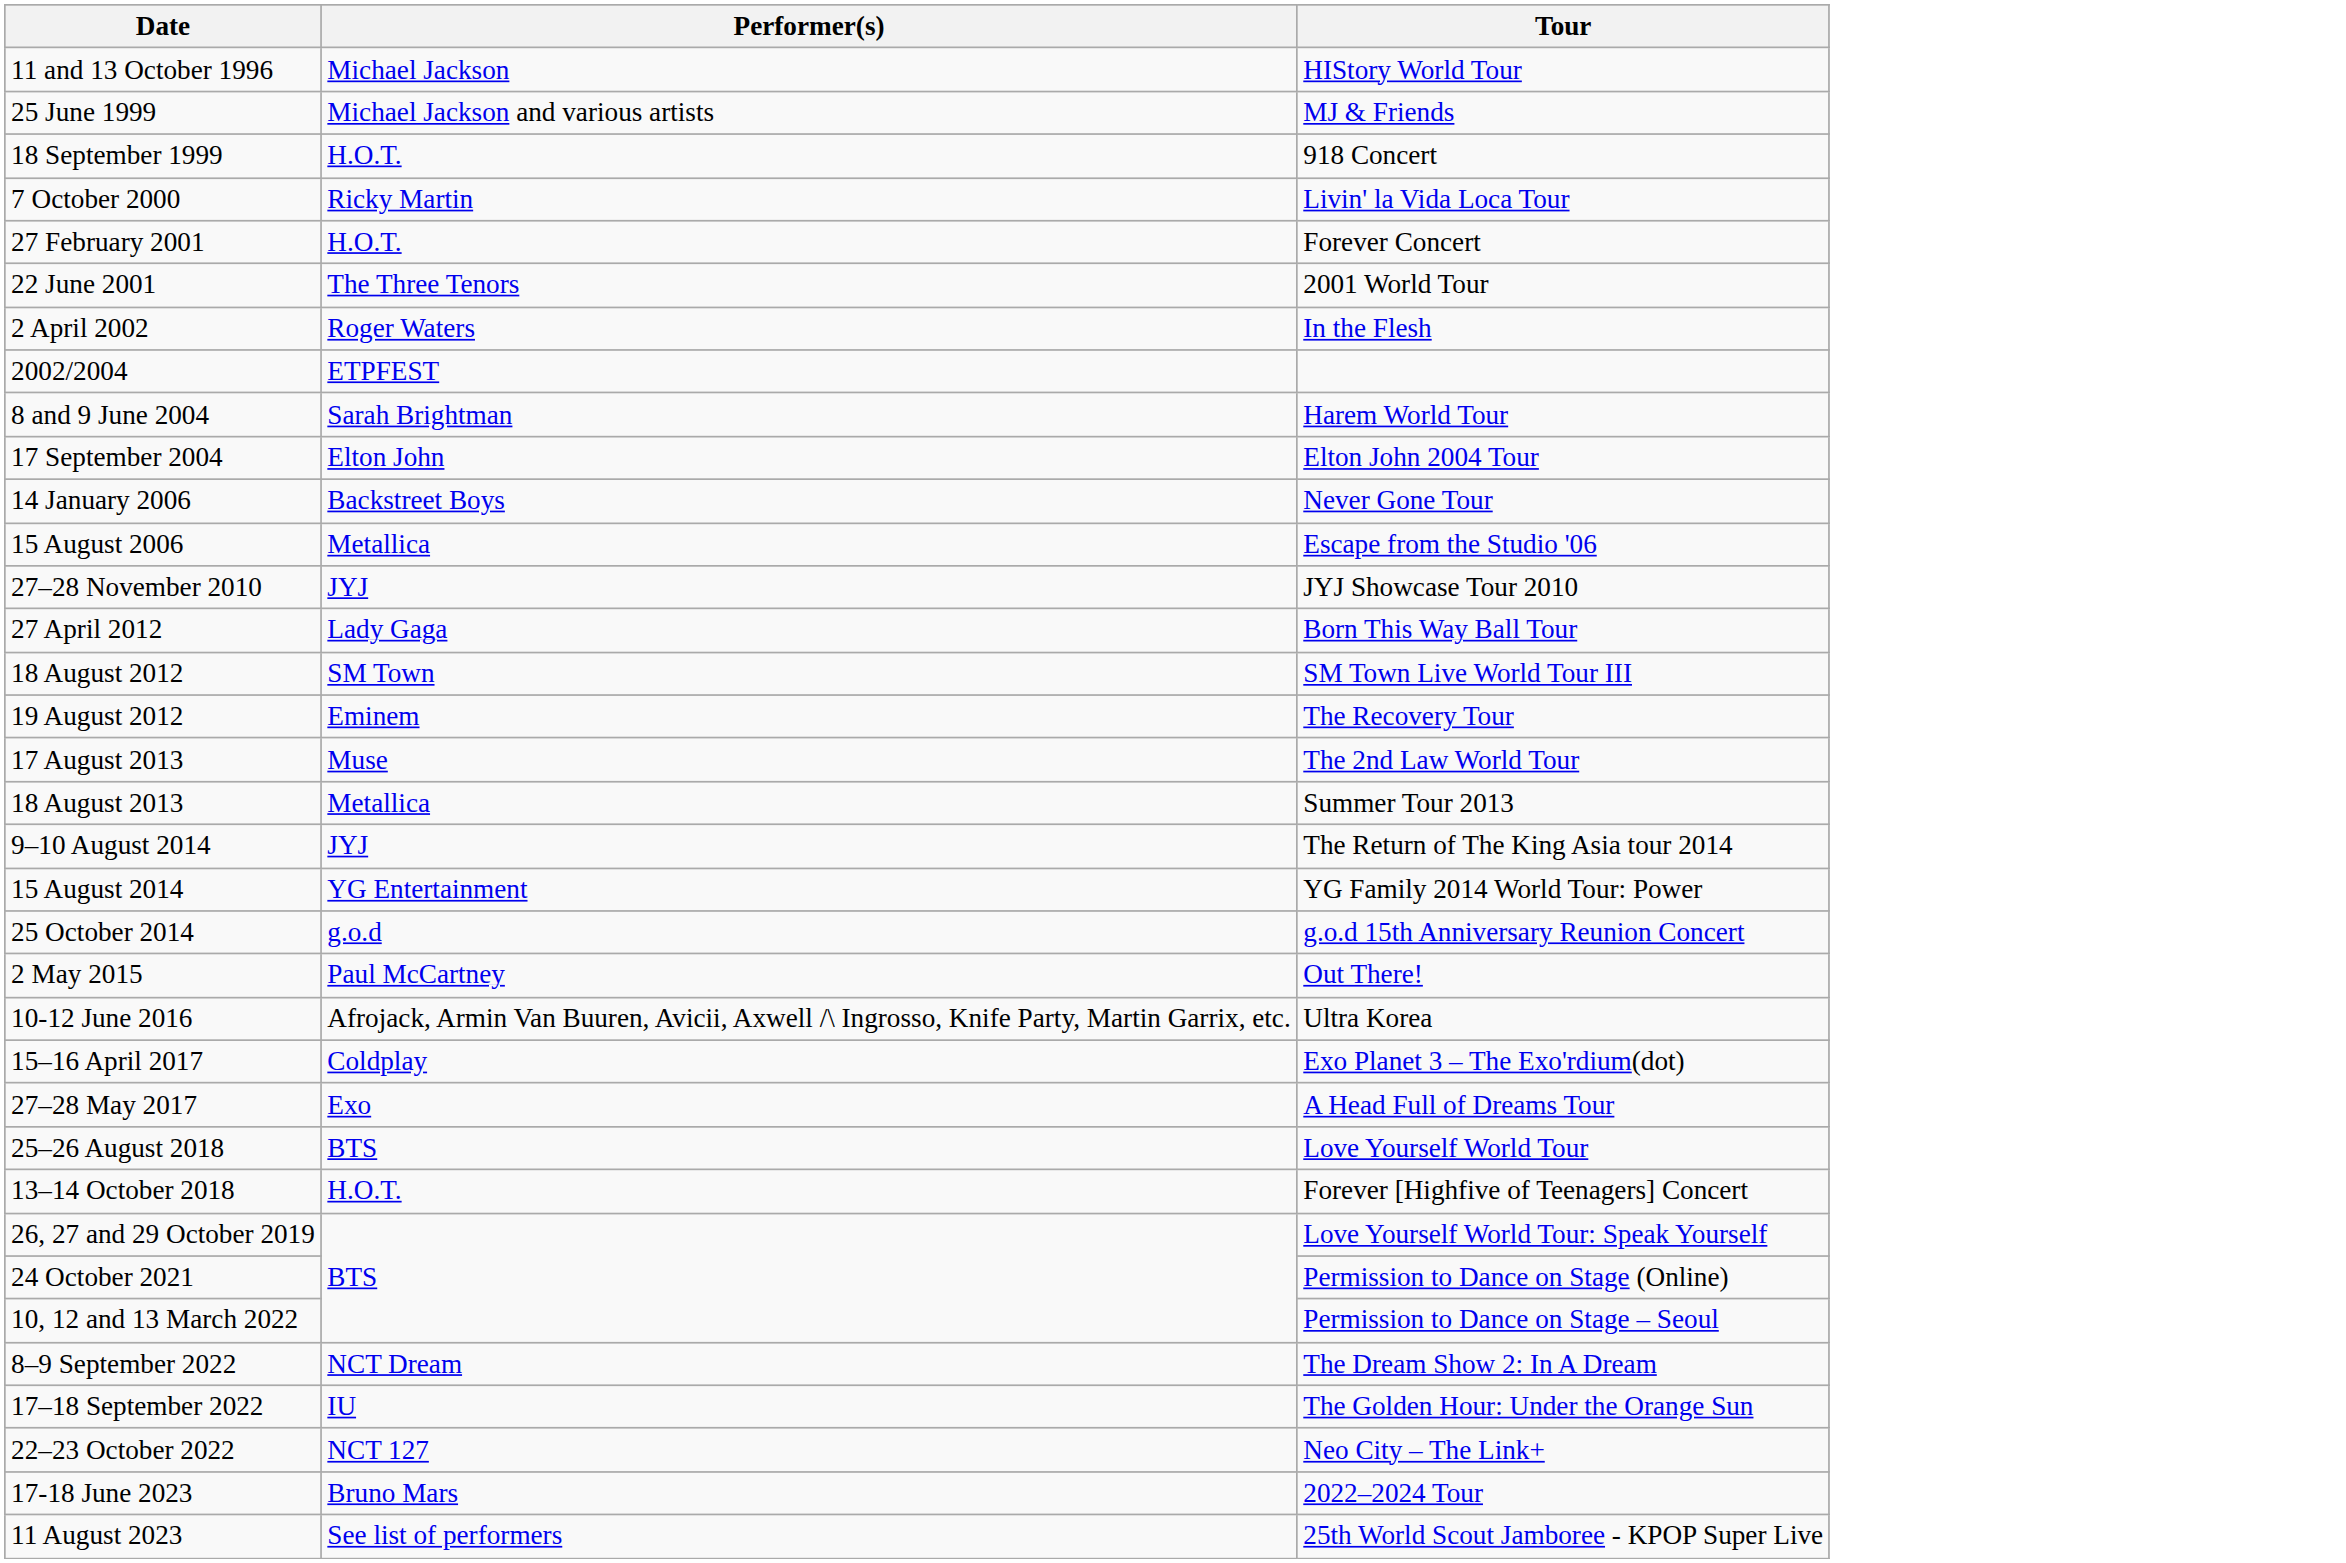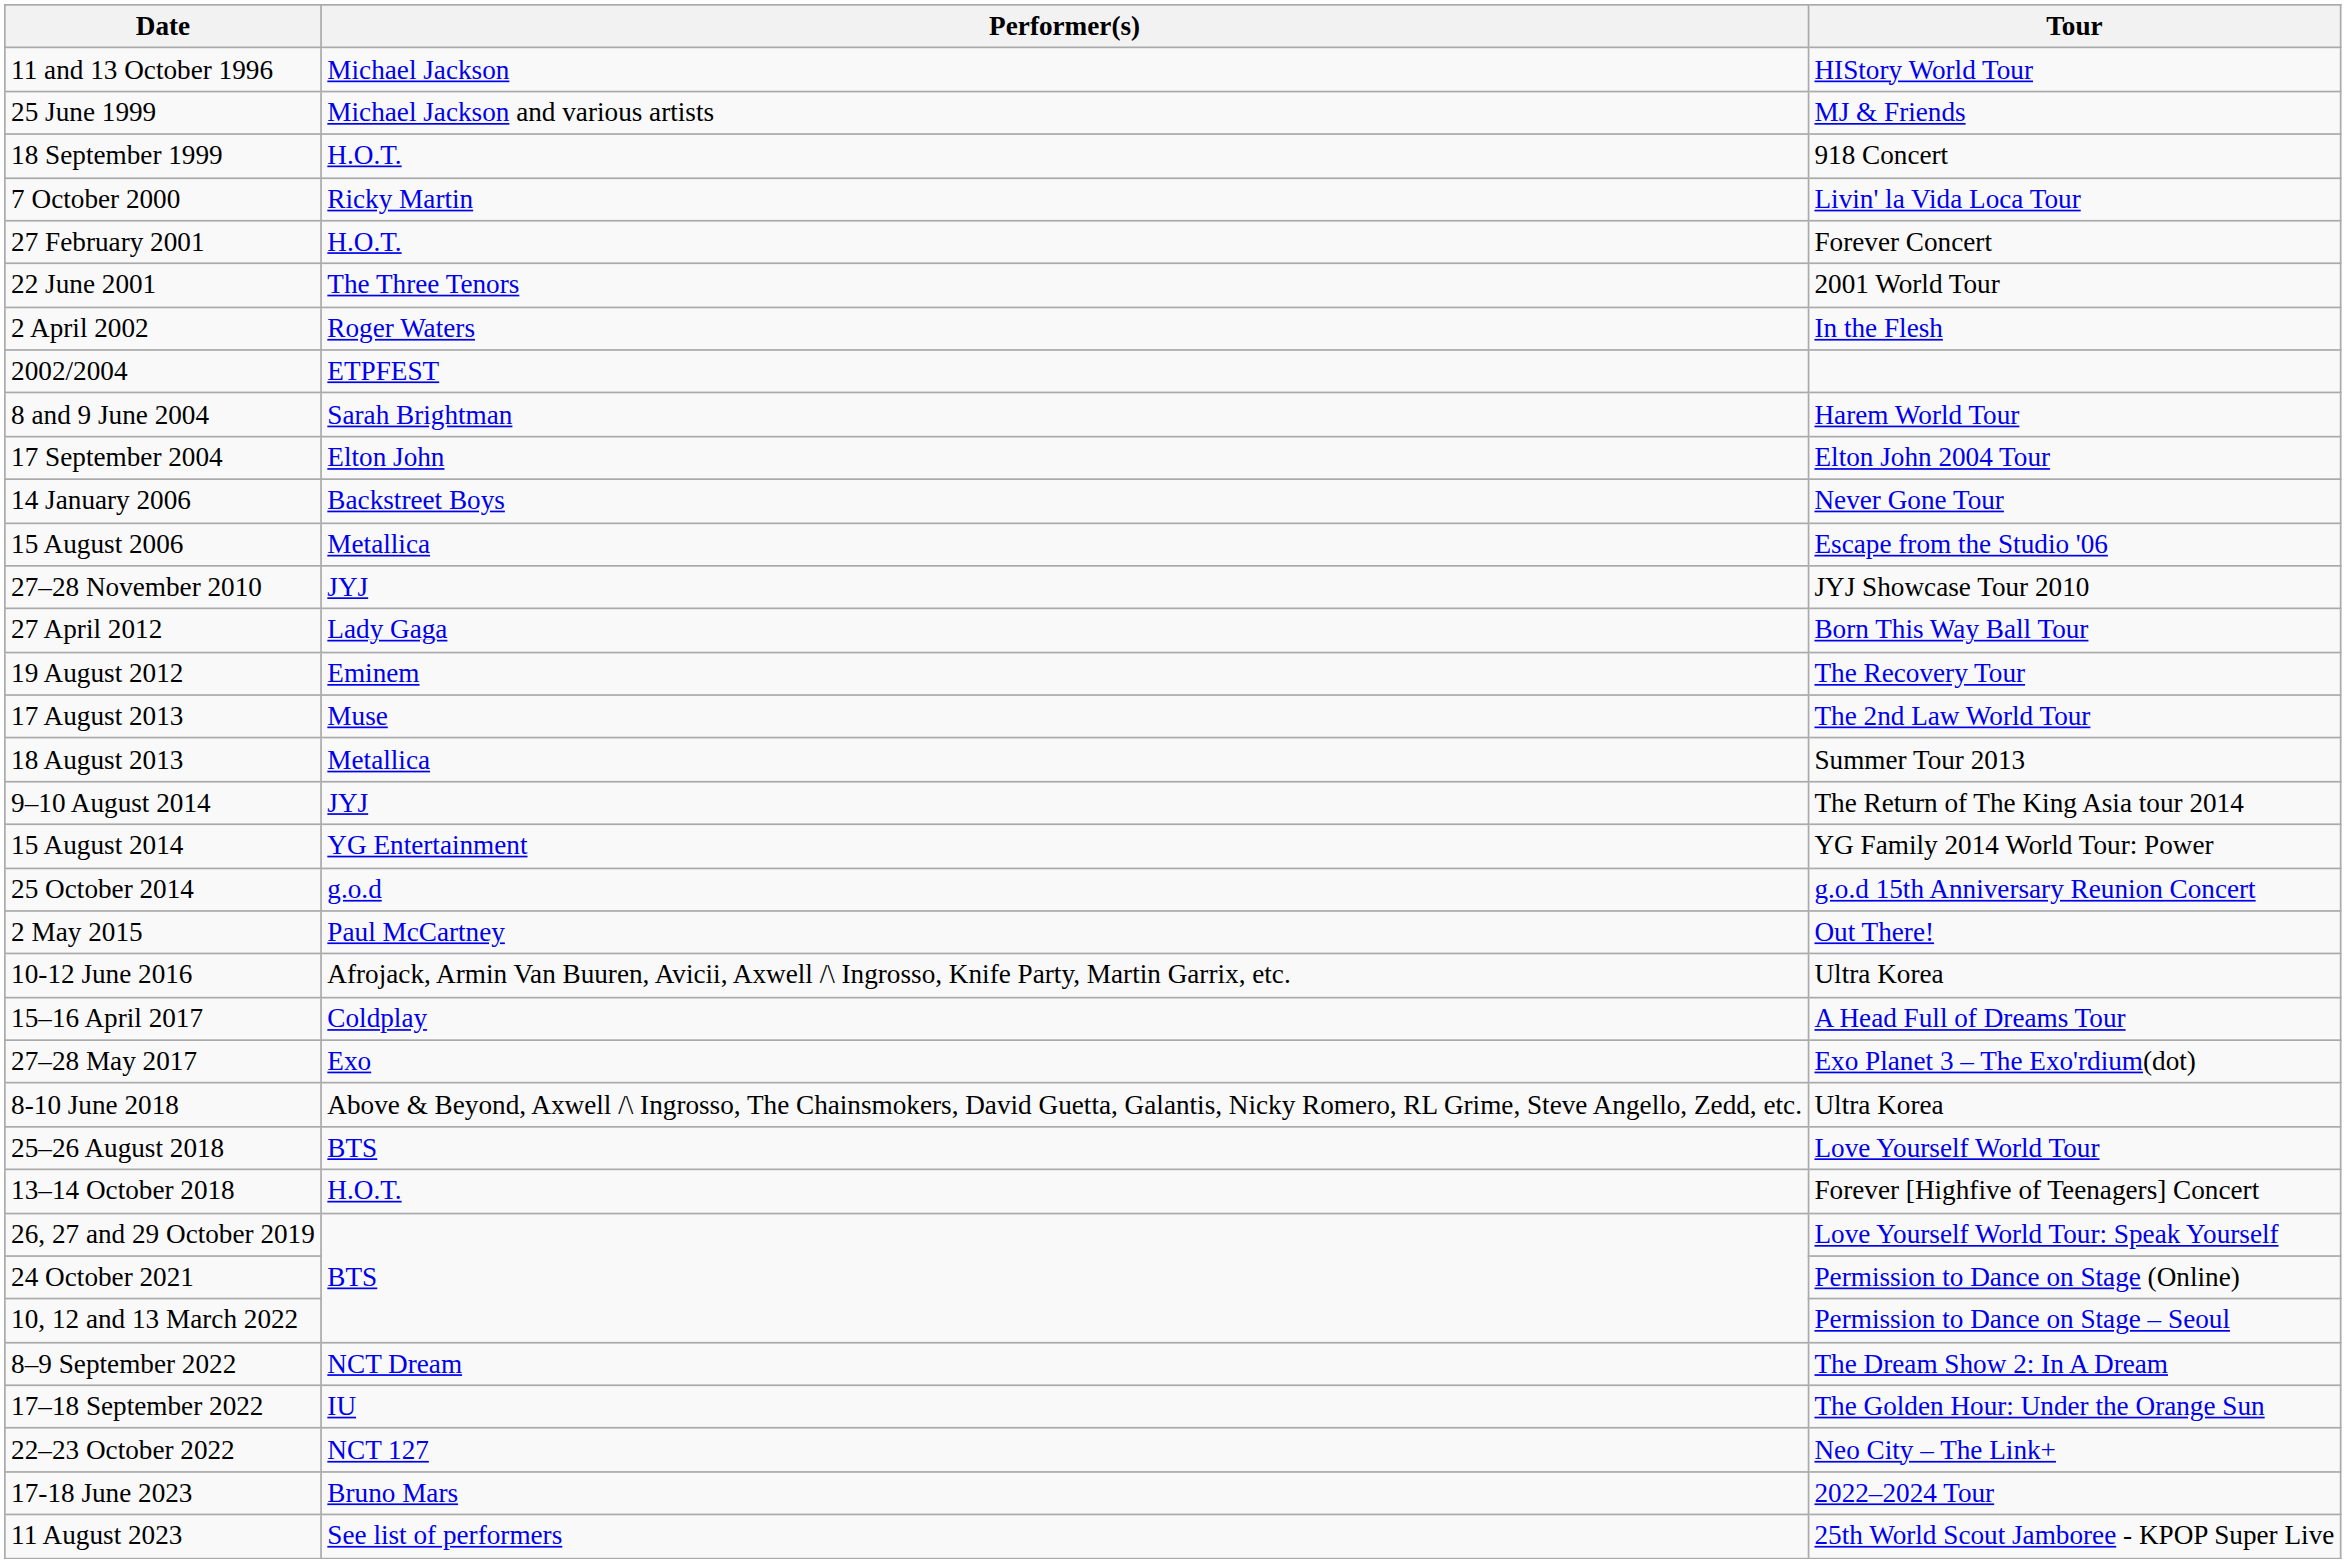- row: (97, 673)
(1494, 1061) Exo Planet 3 – The Exo'rdium(dot) -> (1970, 1018) A Head Full of Dreams Tour
(1459, 1104) A Head Full of Dreams Tour -> (2005, 1061) Exo Planet 3 – The Exo'rdium(dot)
+ row: (95, 1104)
